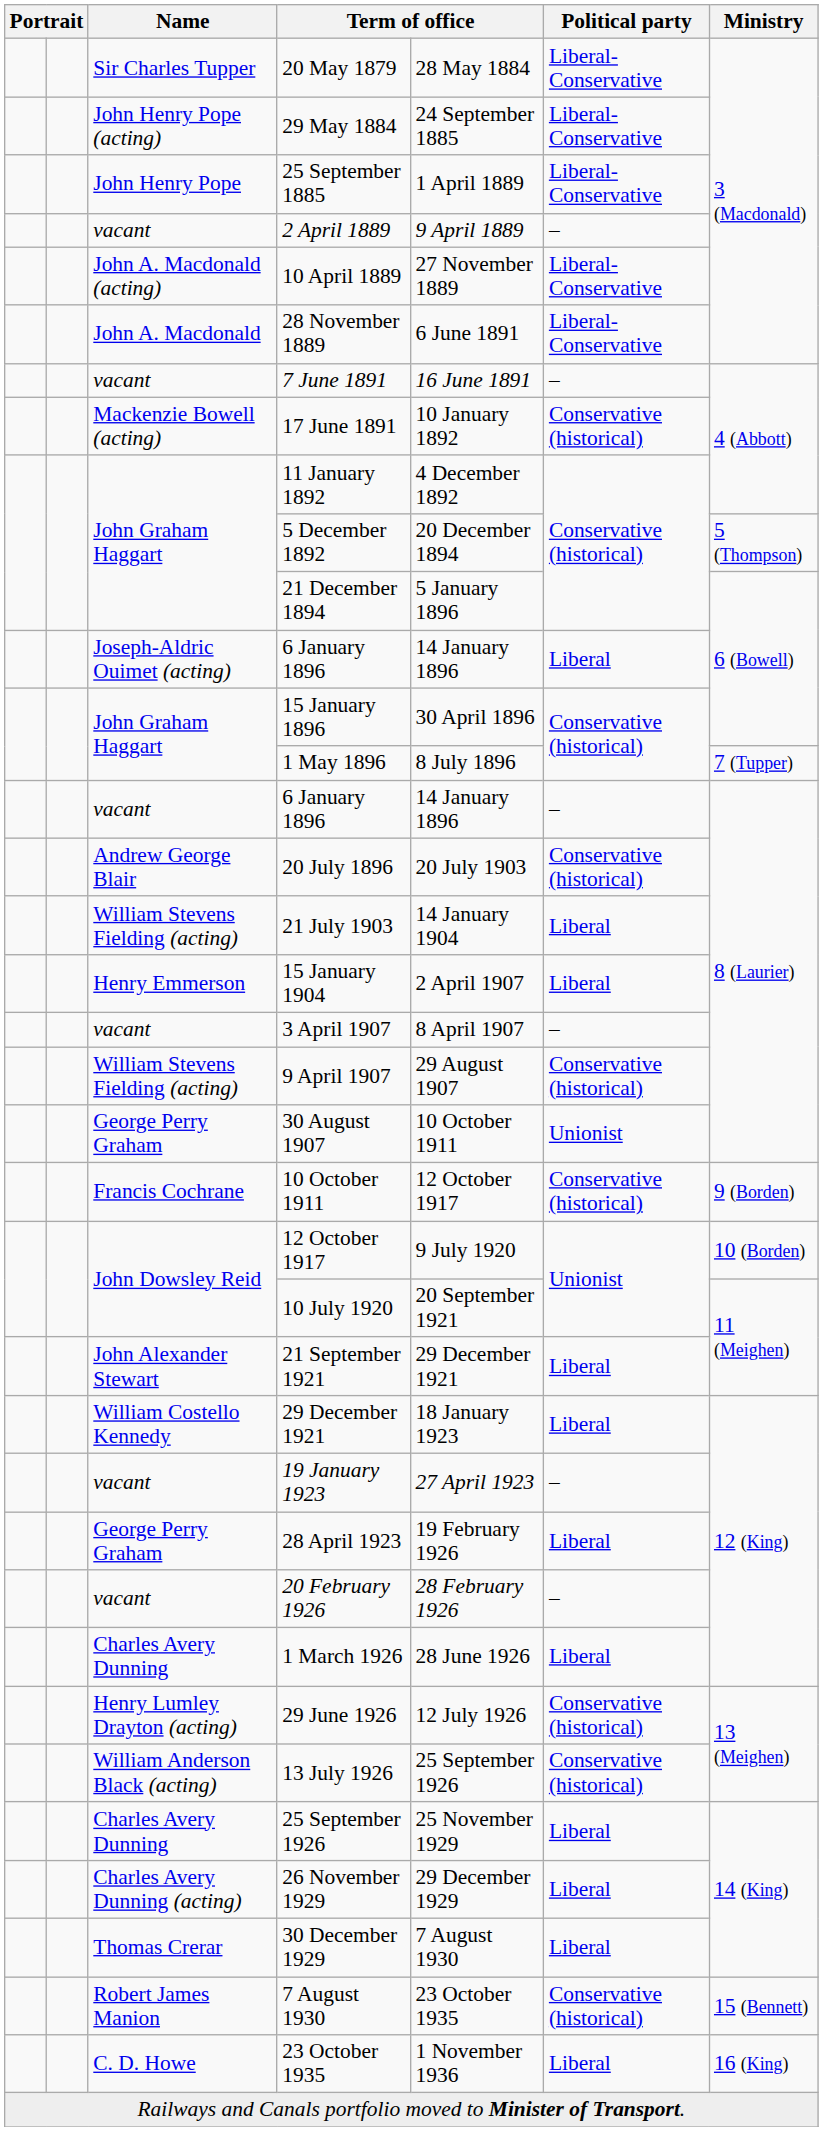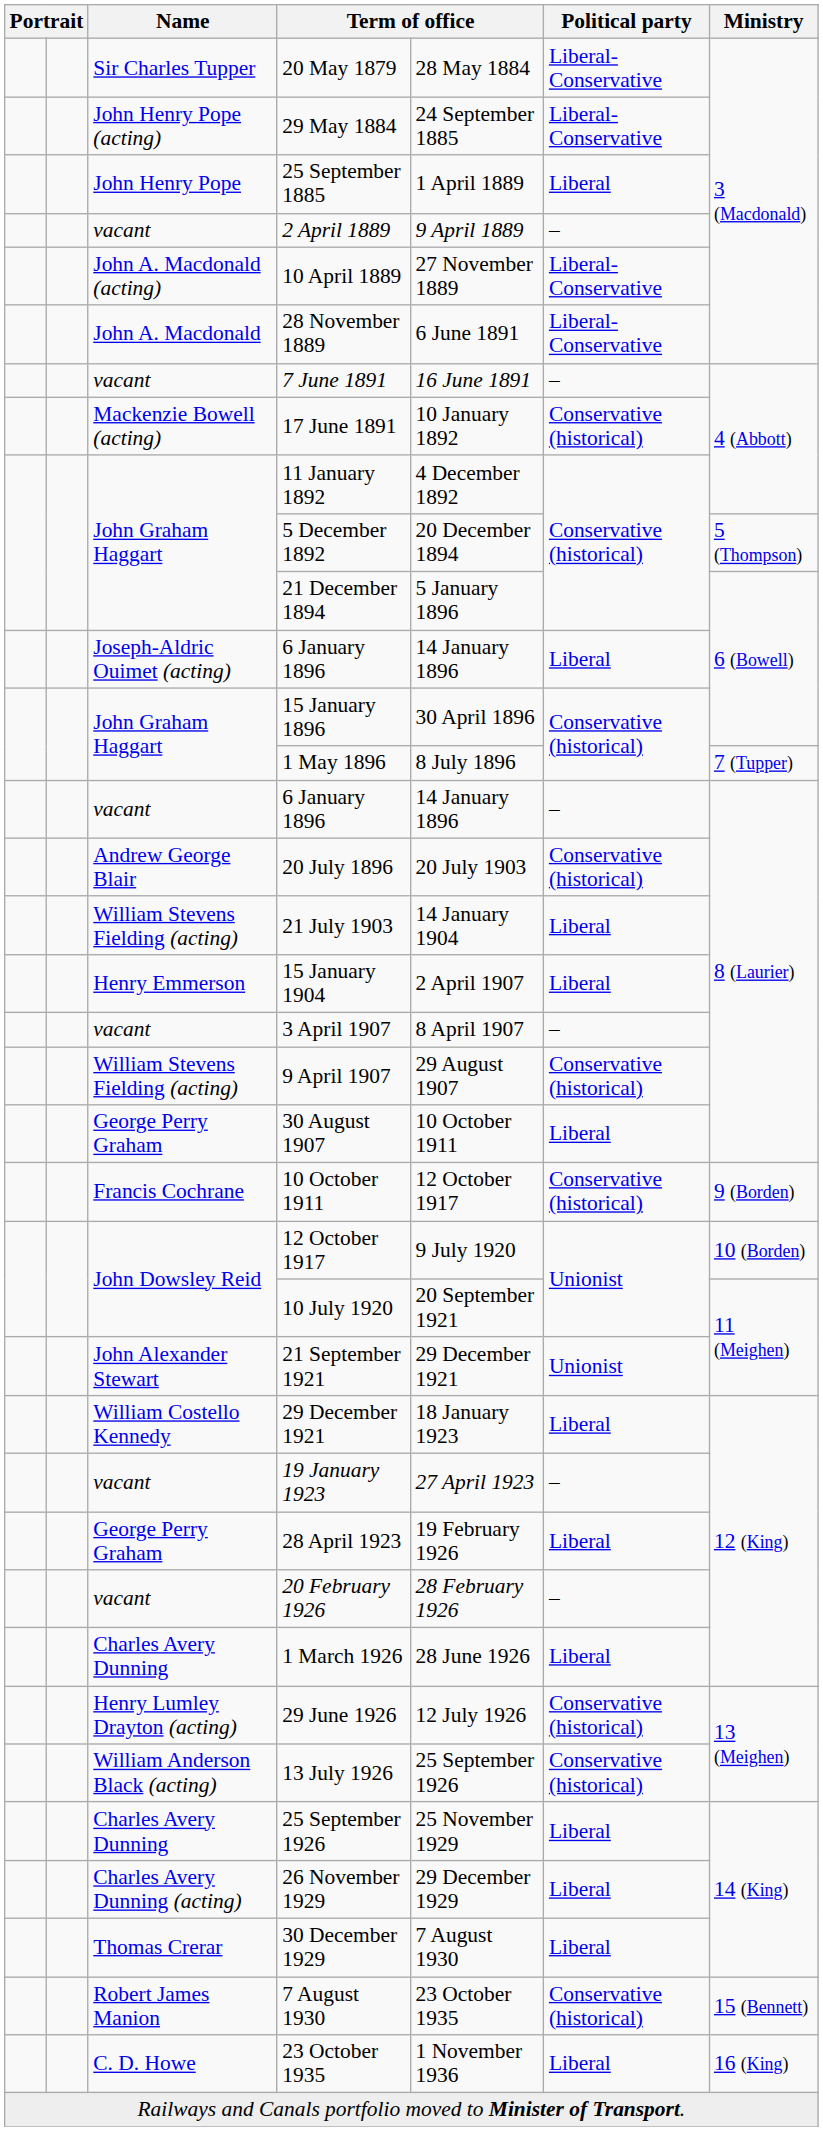(605, 183) Liberal-Conservative -> (580, 183) Liberal
(586, 1133) Unionist -> (580, 1133) Liberal
(580, 1366) Liberal -> (586, 1366) Unionist
